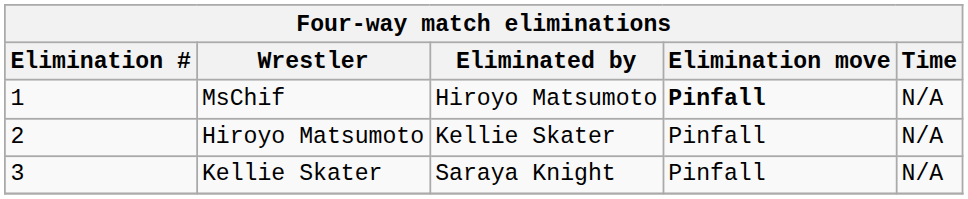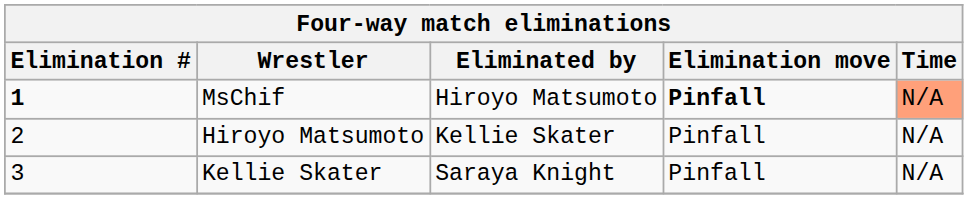(17, 99) normal -> (17, 99) bold
(922, 99) no background -> (922, 99) lightsalmon background
